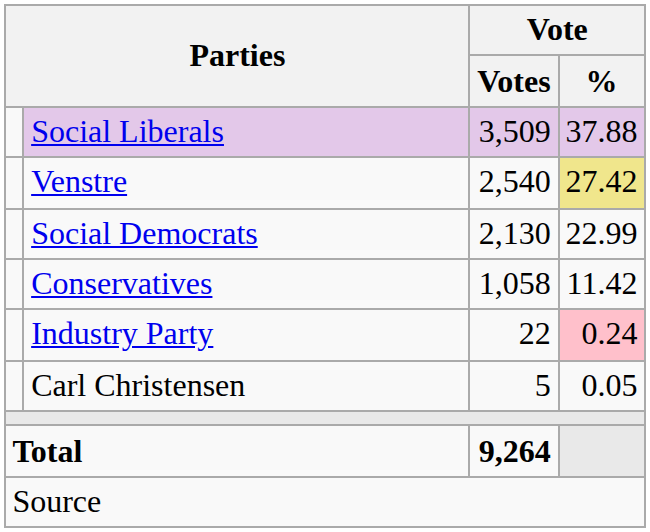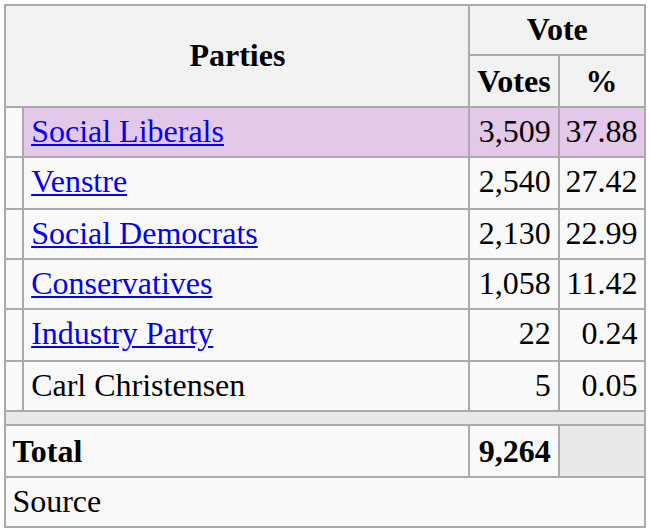(601, 182) khaki background -> (601, 182) no background
(609, 334) pink background -> (609, 334) no background
